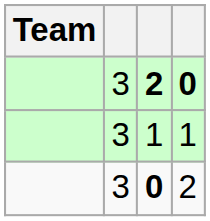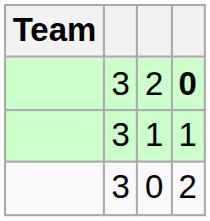(154, 82) bold -> (154, 82) normal
(154, 187) bold -> (154, 187) normal
